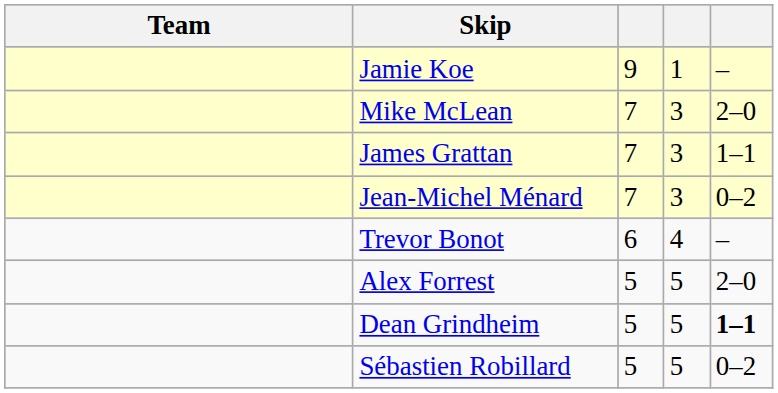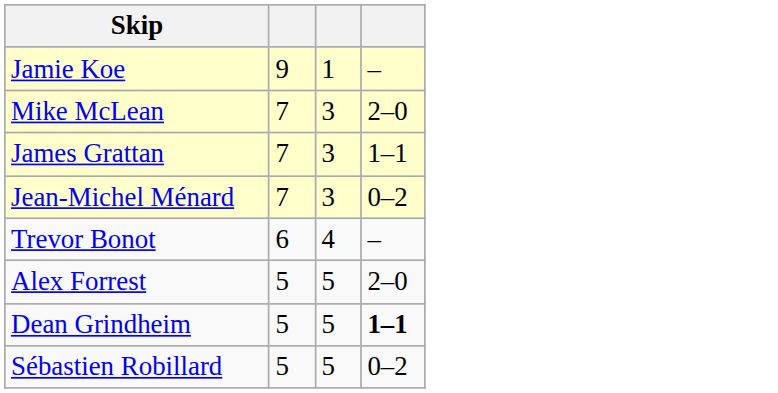- column: (179, 25)
